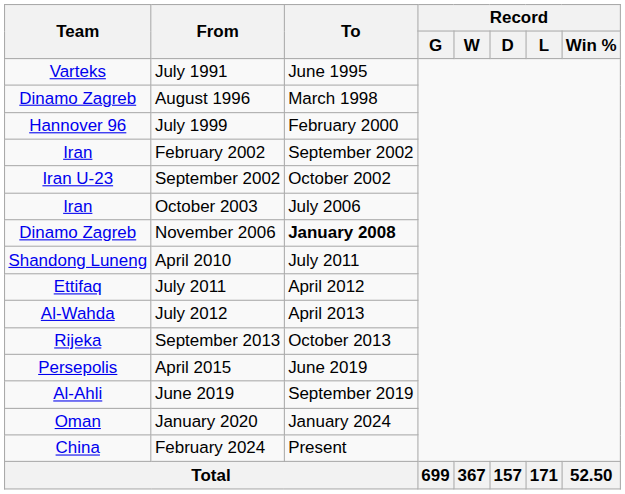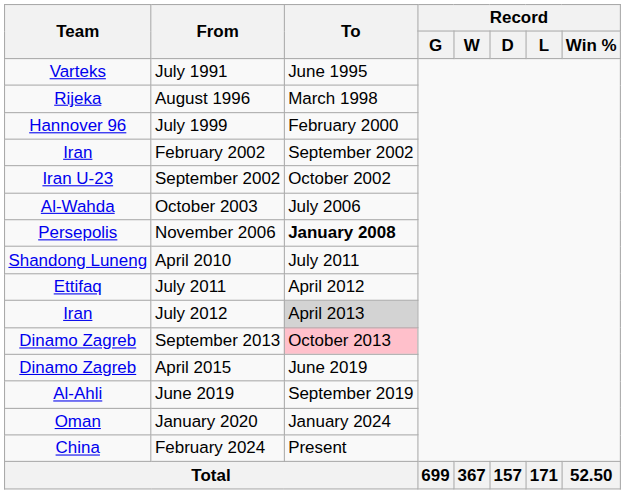(78, 98) Dinamo Zagreb -> (78, 98) Rijeka
(78, 206) Iran -> (78, 206) Al-Wahda
(78, 233) Dinamo Zagreb -> (78, 233) Persepolis
(78, 313) Al-Wahda -> (78, 313) Iran
(326, 313) no background -> (326, 313) lightgrey background
(78, 340) Rijeka -> (78, 340) Dinamo Zagreb
(340, 340) no background -> (340, 340) pink background
(78, 367) Persepolis -> (78, 367) Dinamo Zagreb
